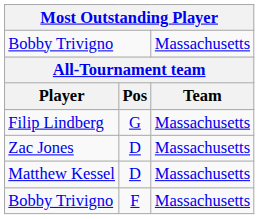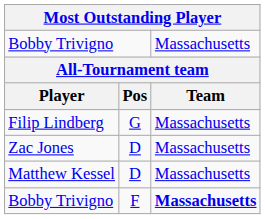(202, 200) normal -> (206, 200) bold
